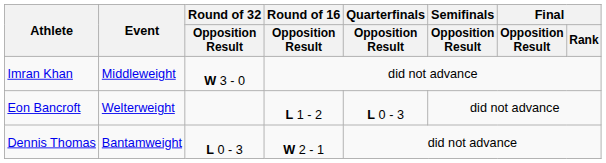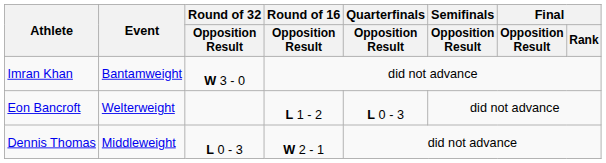(139, 74) Middleweight -> (142, 74) Bantamweight
(142, 142) Bantamweight -> (139, 142) Middleweight
